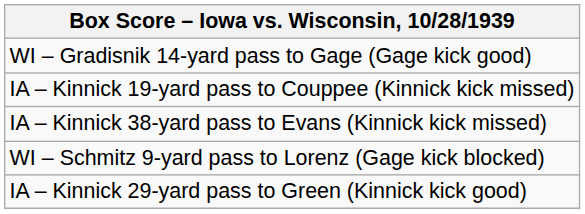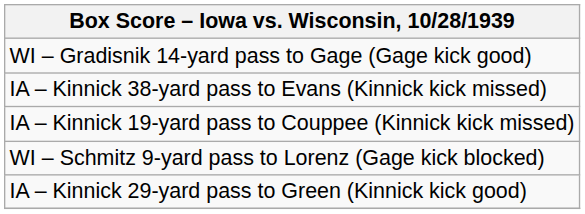(292, 89) IA – Kinnick 19-yard pass to Couppee (Kinnick kick missed) -> (278, 89) IA – Kinnick 38-yard pass to Evans (Kinnick kick missed)
(278, 123) IA – Kinnick 38-yard pass to Evans (Kinnick kick missed) -> (292, 123) IA – Kinnick 19-yard pass to Couppee (Kinnick kick missed)
